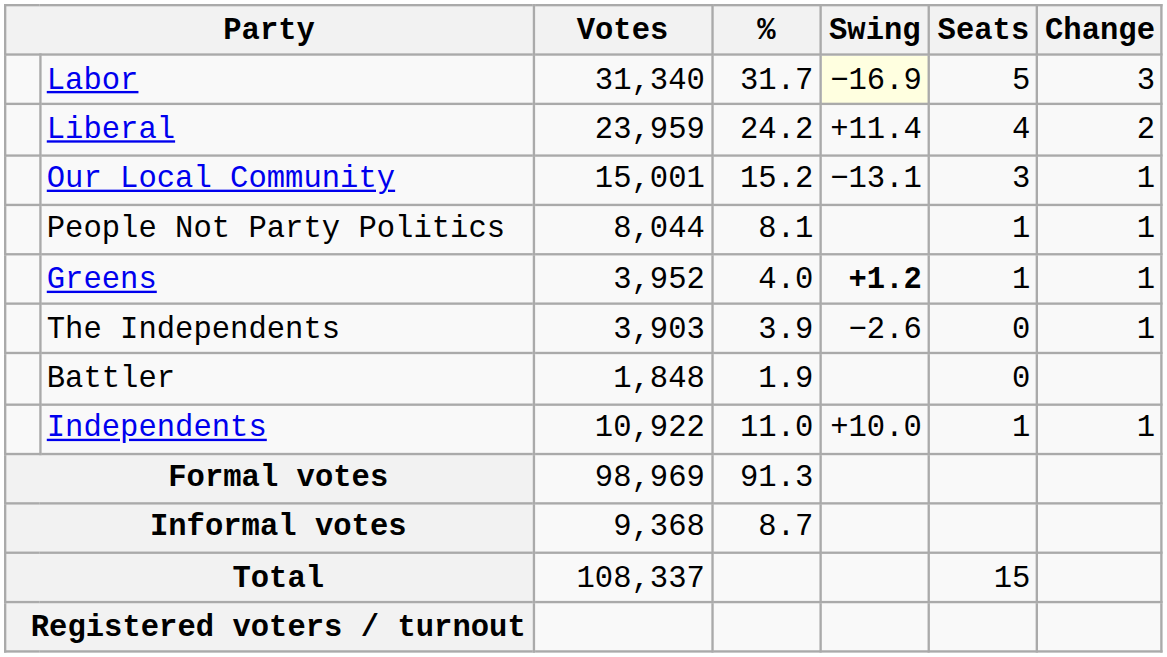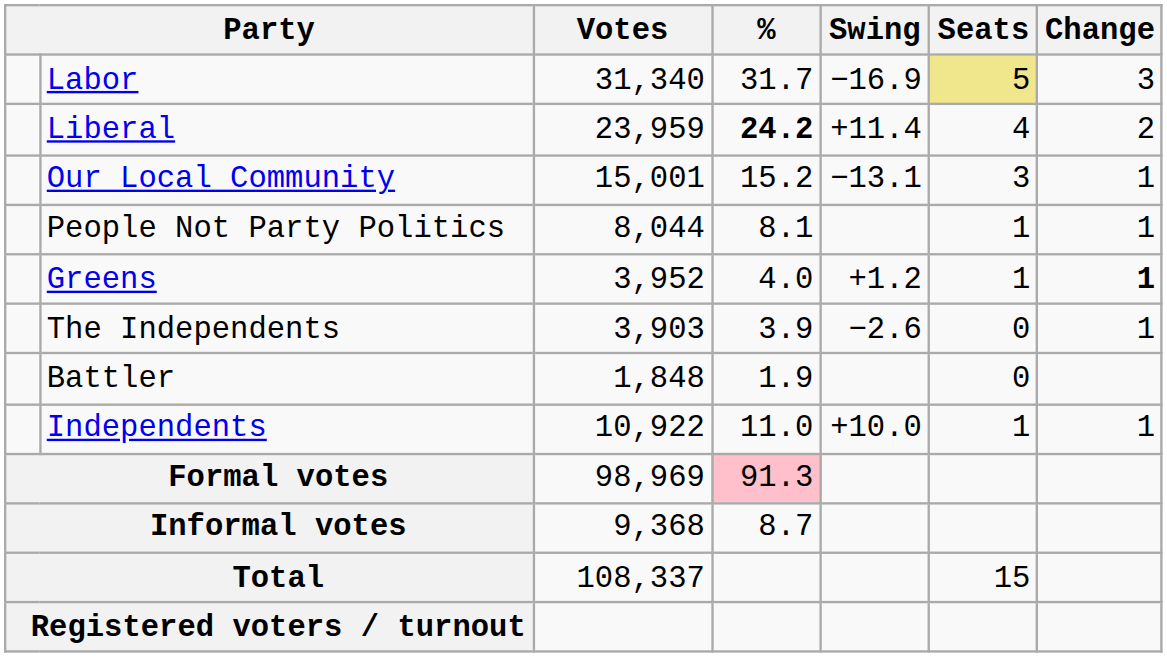(876, 80) lightyellow background -> (876, 80) no background
(1021, 80) no background -> (1021, 80) khaki background
(777, 130) normal -> (777, 130) bold
(885, 279) bold -> (885, 279) normal
(1146, 279) normal -> (1146, 279) bold
(777, 478) no background -> (777, 478) pink background
